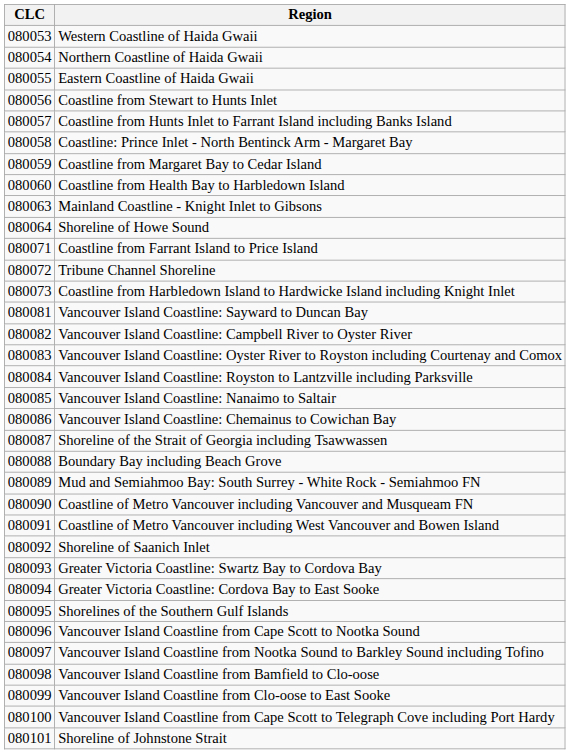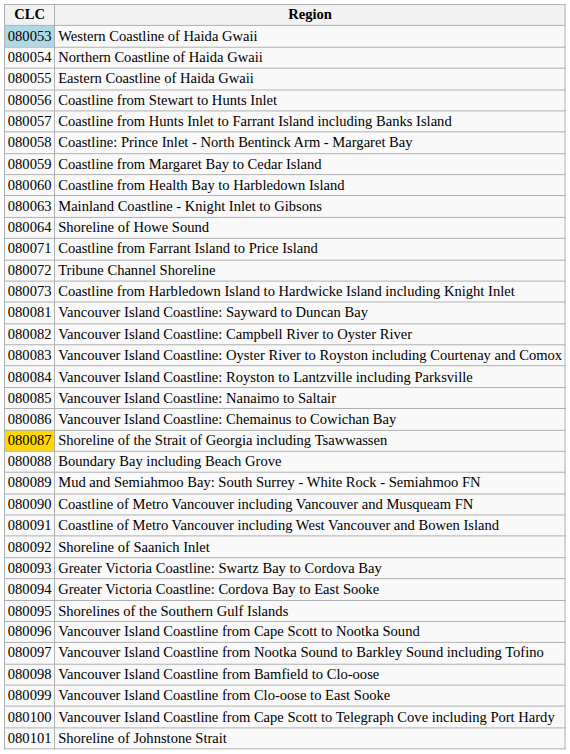(30, 36) no background -> (30, 36) lightblue background
(30, 440) no background -> (30, 440) gold background
